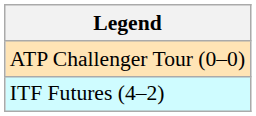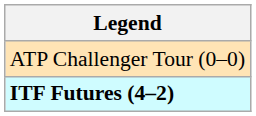(87, 93) normal -> (92, 93) bold
